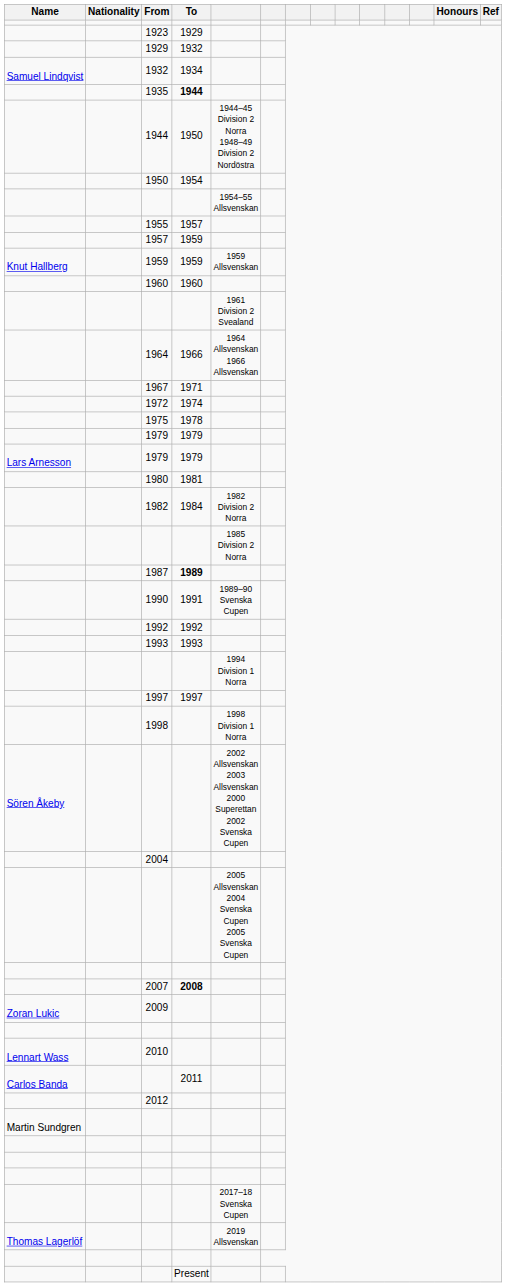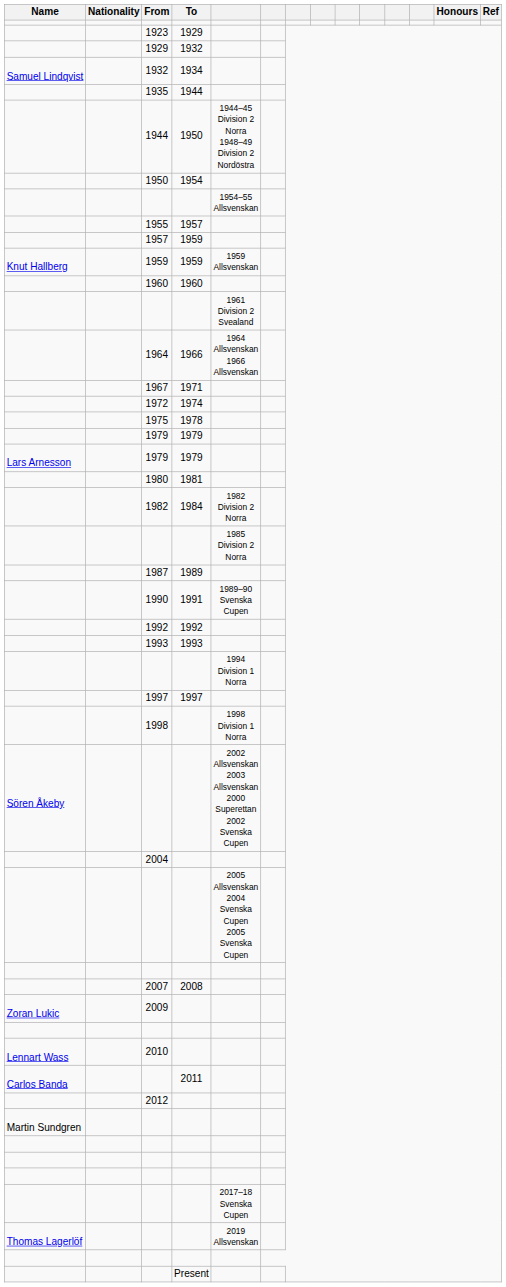(191, 92) bold -> (191, 92) normal
(191, 572) bold -> (191, 572) normal
(191, 986) bold -> (191, 986) normal
